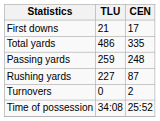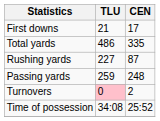rows swapped: (39, 76) <-> (38, 60)
(101, 92) no background -> (101, 92) pink background
